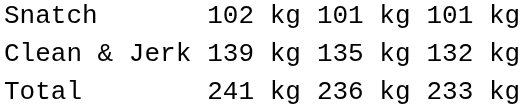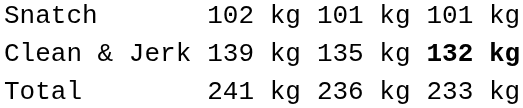(473, 54) normal -> (473, 54) bold
